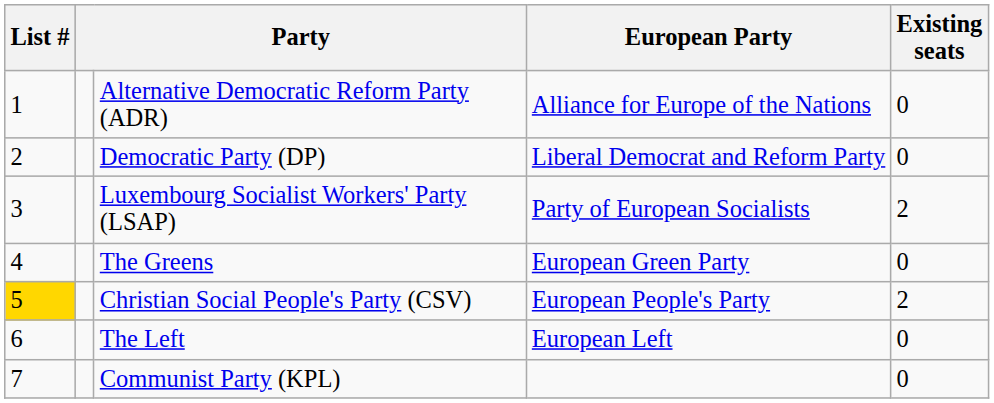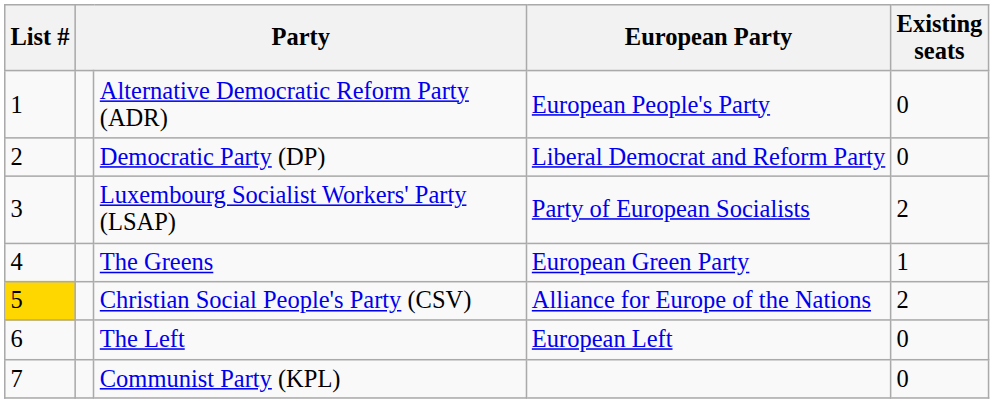(701, 104) Alliance for Europe of the Nations -> (651, 104) European People's Party
(903, 261) 0 -> (903, 261) 1
(651, 300) European People's Party -> (701, 300) Alliance for Europe of the Nations
